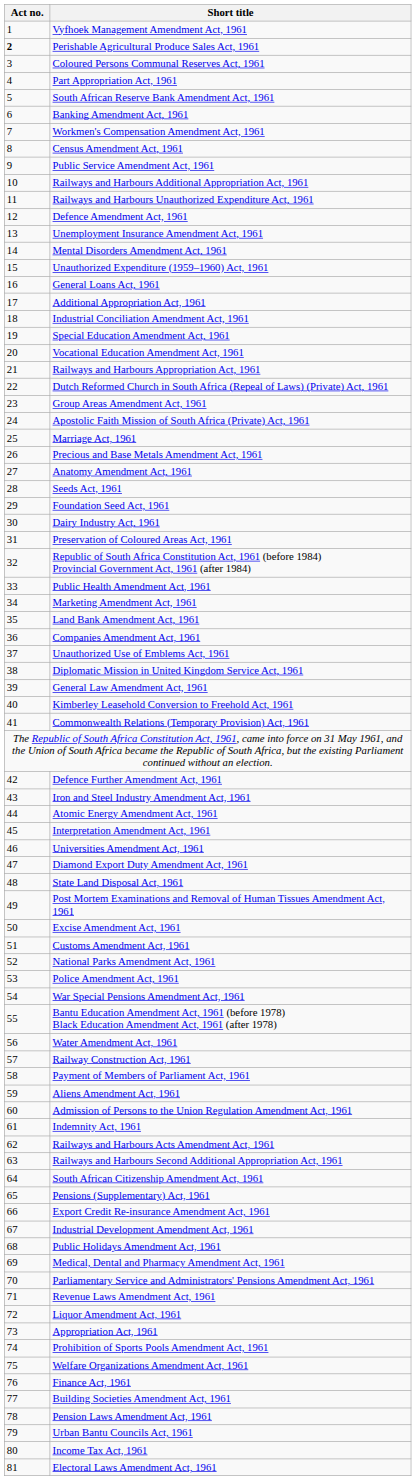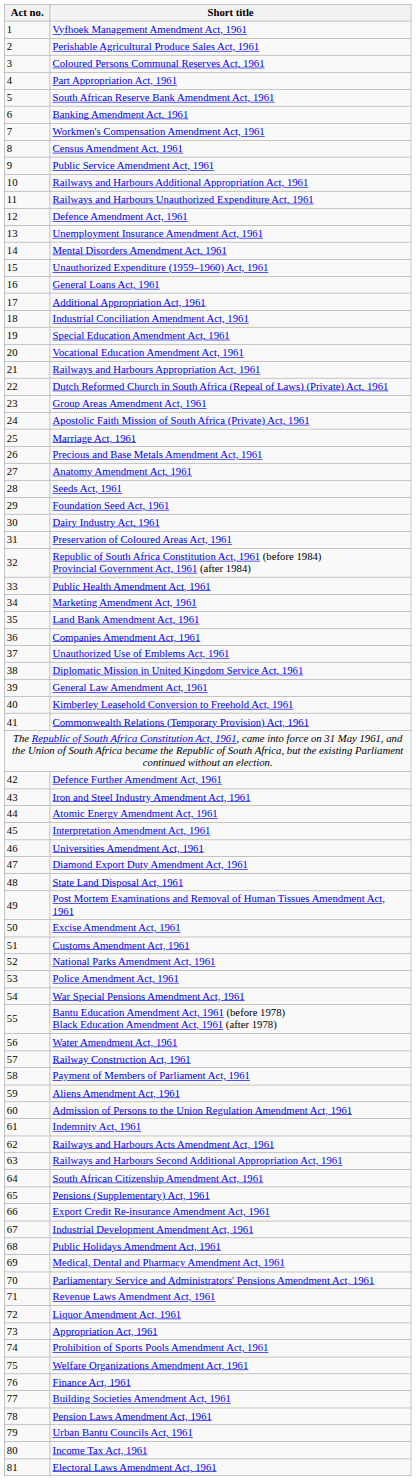(9, 47) bold -> (9, 47) normal
